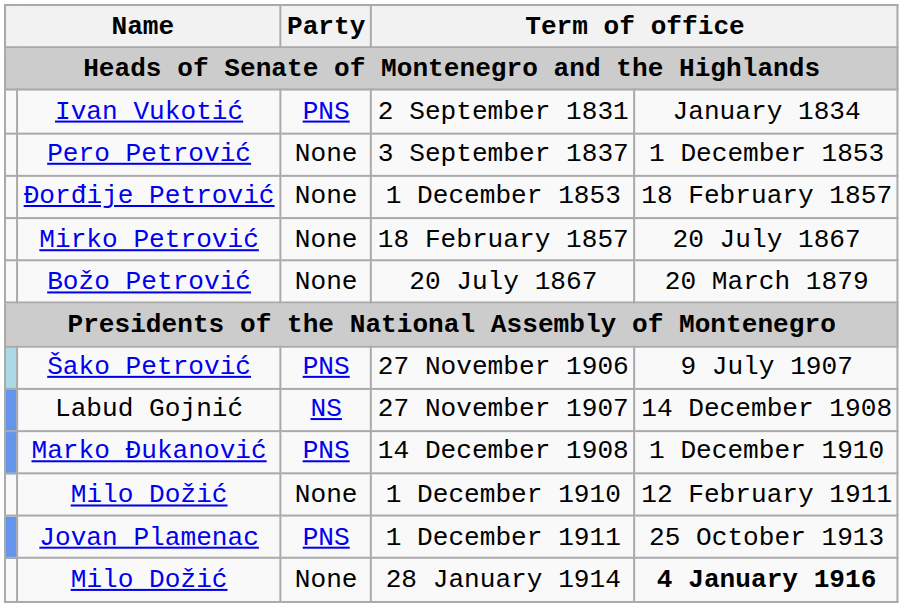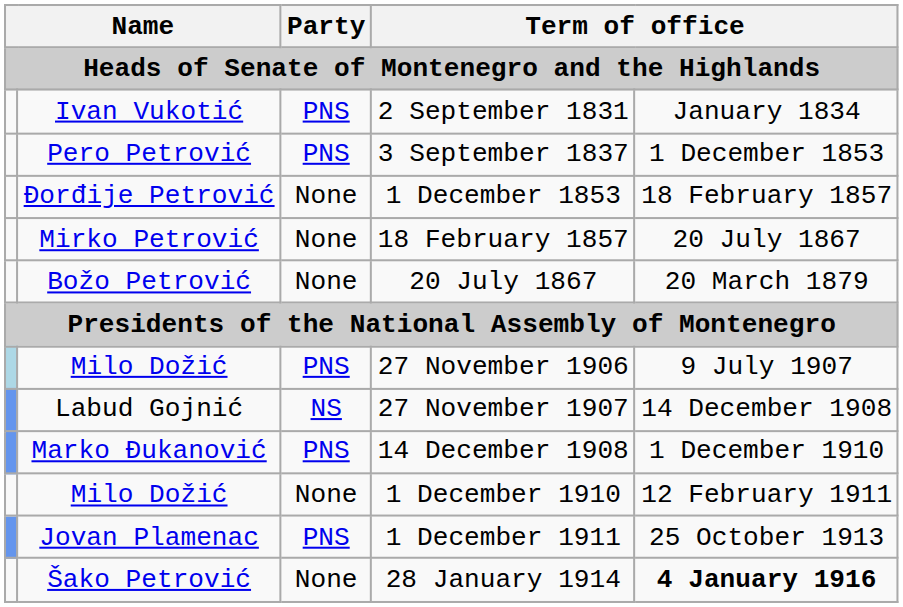(326, 154) None -> (326, 154) PNS
(149, 367) Šako Petrović -> (149, 367) Milo Dožić
(149, 580) Milo Dožić -> (149, 580) Šako Petrović
